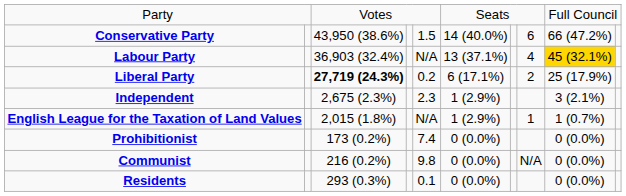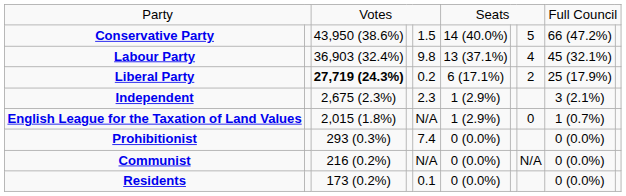(531, 35) 6 -> (531, 35) 5
(427, 56) N/A -> (427, 56) 9.8
(580, 56) gold background -> (580, 56) no background
(531, 118) 1 -> (531, 118) 0
(359, 139) 173 (0.2%) -> (359, 139) 293 (0.3%)
(427, 160) 9.8 -> (427, 160) N/A
(359, 181) 293 (0.3%) -> (359, 181) 173 (0.2%)
